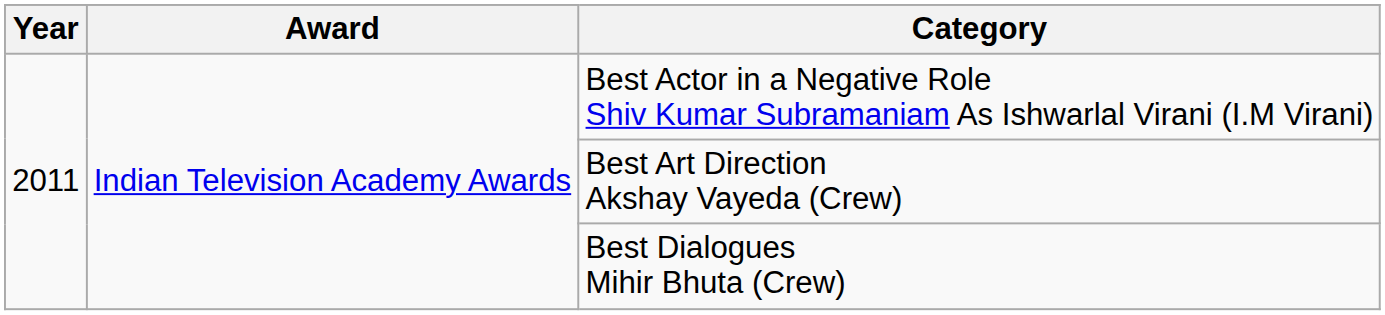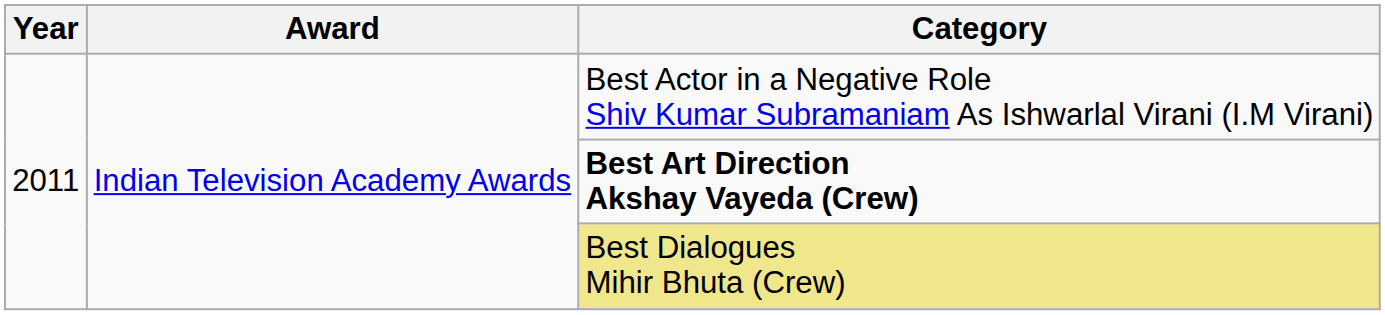(744, 180) normal -> (752, 180) bold
(716, 265) no background -> (716, 265) khaki background
